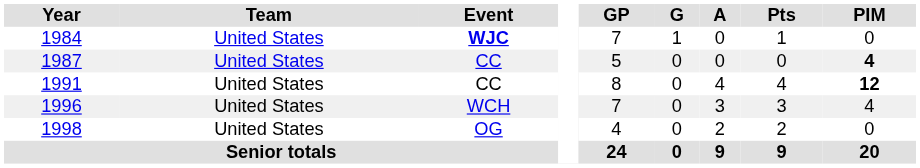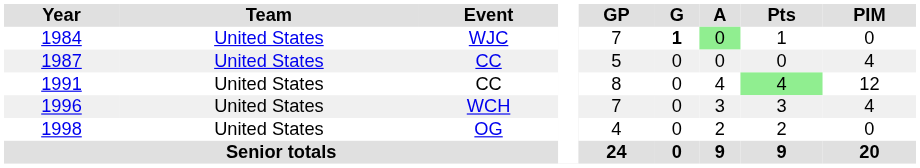(489, 38) bold -> (489, 38) normal
(677, 38) normal -> (677, 38) bold
(720, 38) no background -> (720, 38) lightgreen background
(869, 60) bold -> (869, 60) normal
(782, 83) no background -> (782, 83) lightgreen background
(869, 83) bold -> (869, 83) normal
